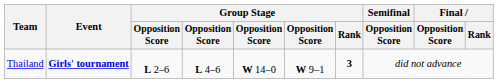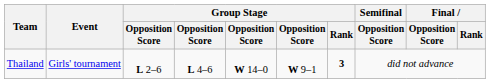(89, 64) bold -> (85, 64) normal
